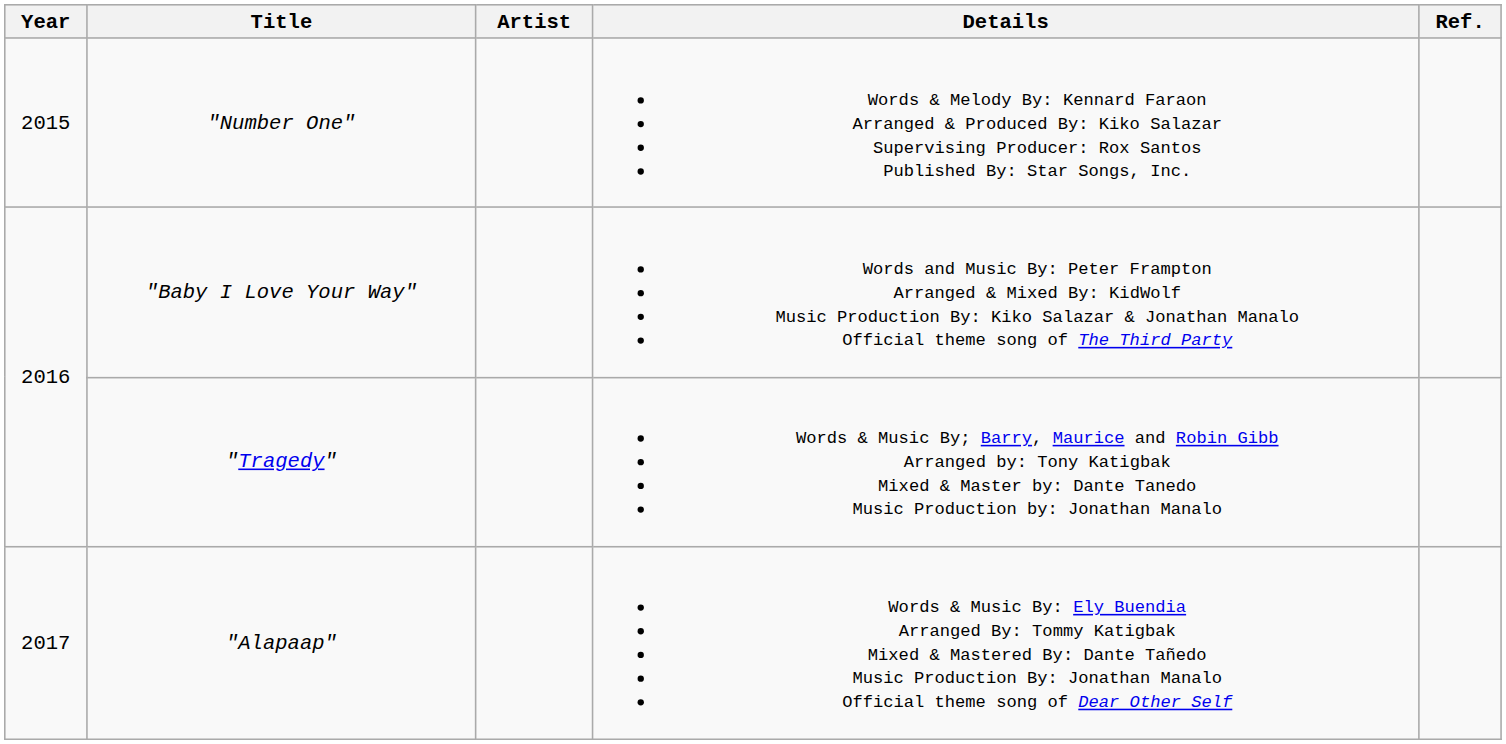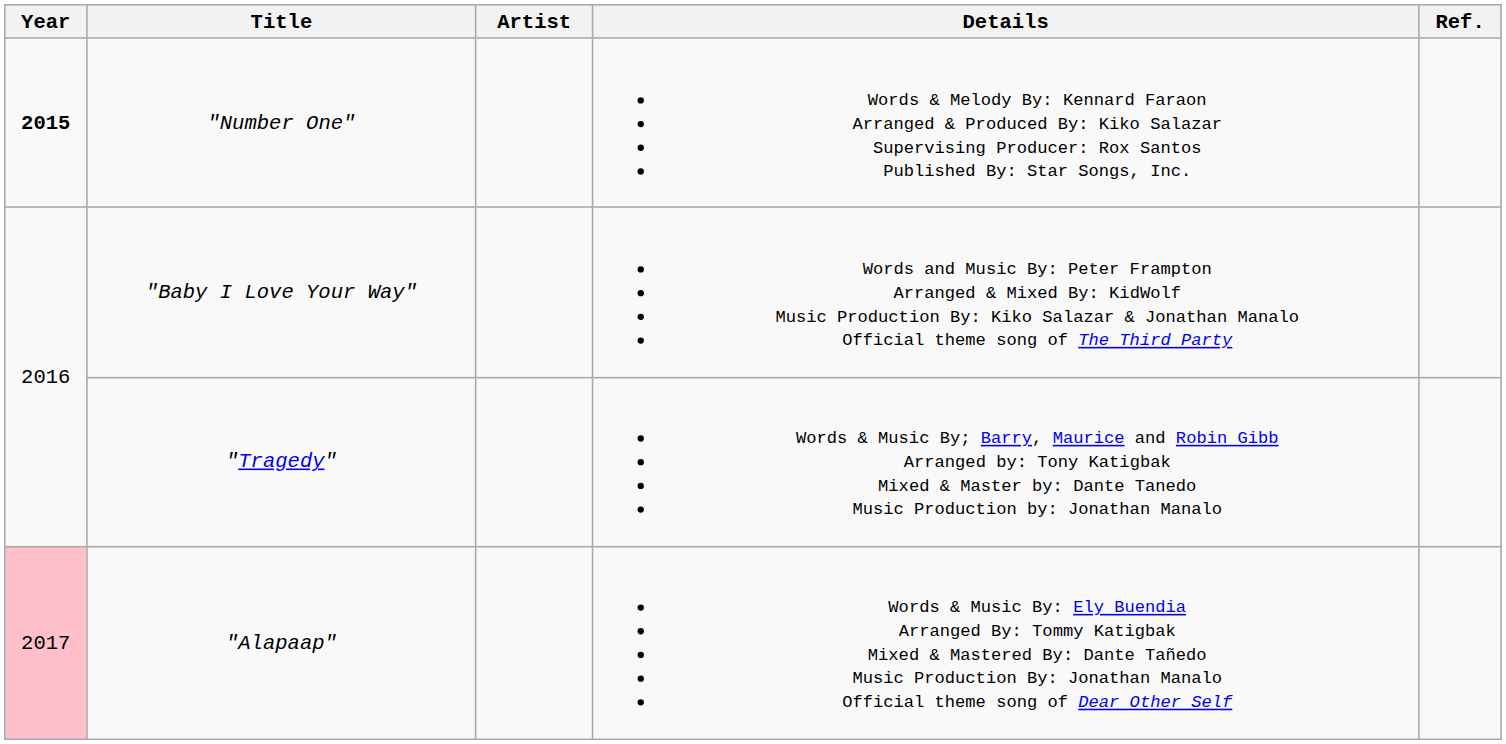(46, 123) normal -> (46, 123) bold
(46, 643) no background -> (46, 643) pink background
